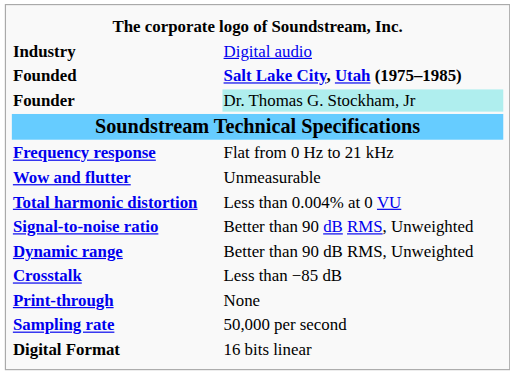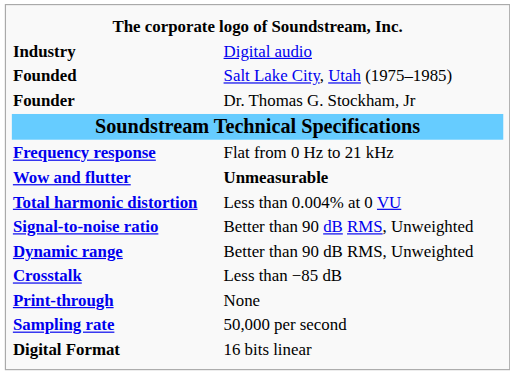(343, 75) bold -> (338, 75) normal
(320, 100) paleturquoise background -> (320, 100) no background
(272, 177) normal -> (276, 177) bold
